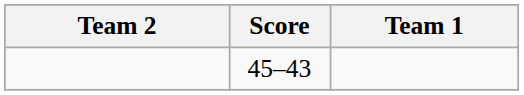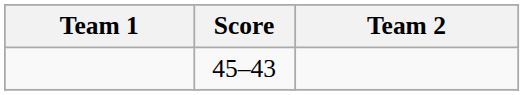columns swapped: (424, 25) <-> (117, 25)
